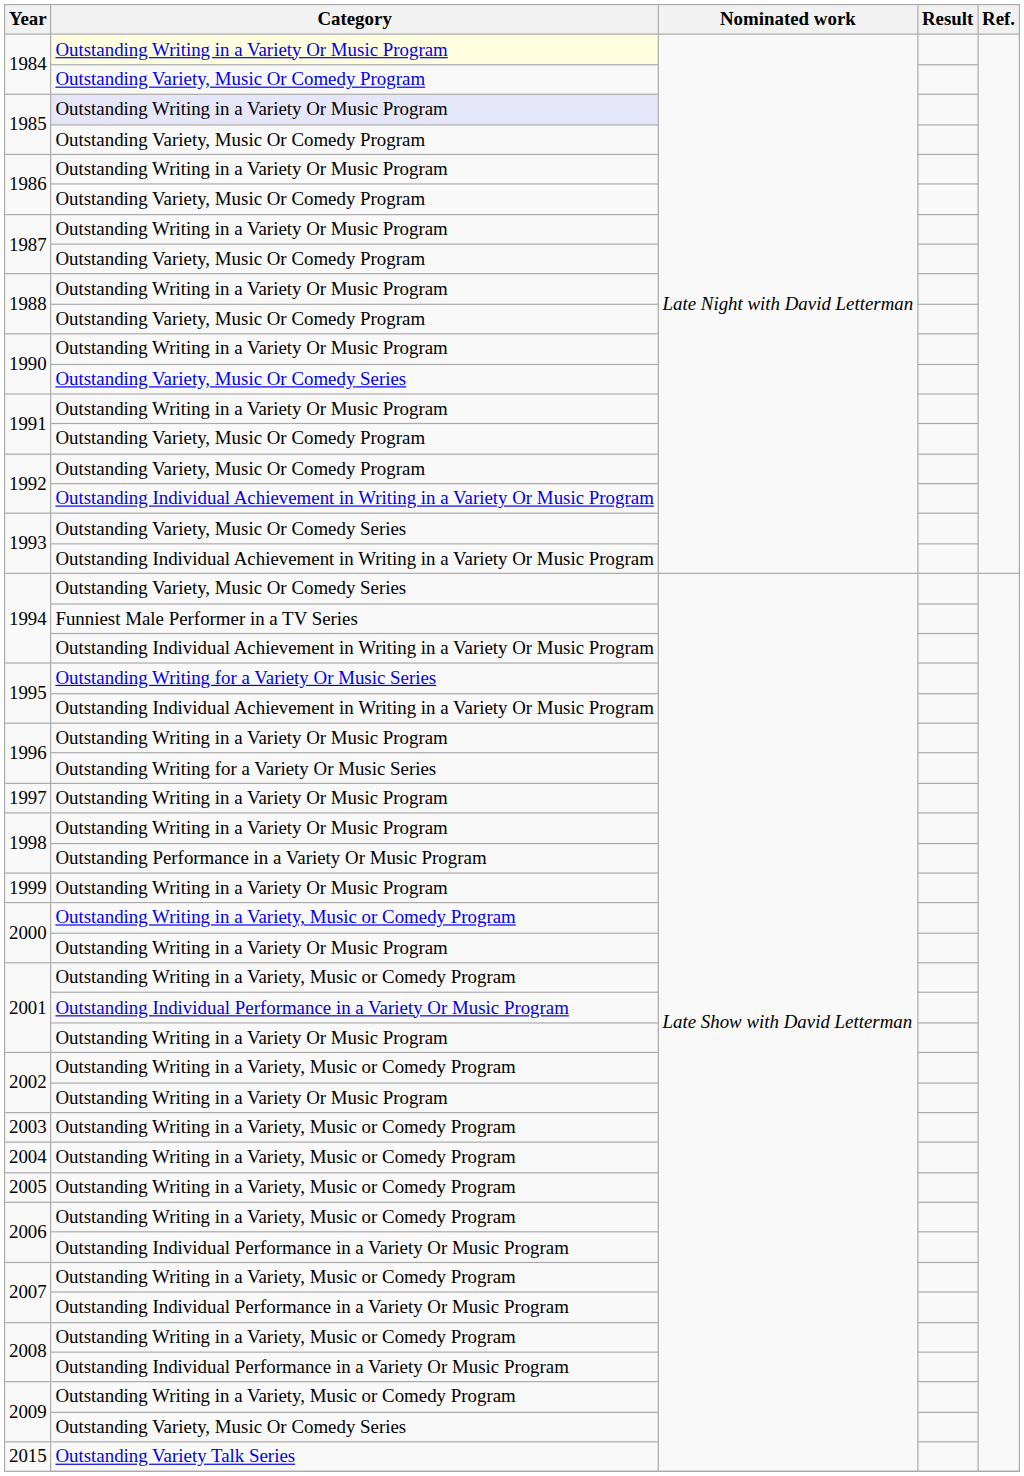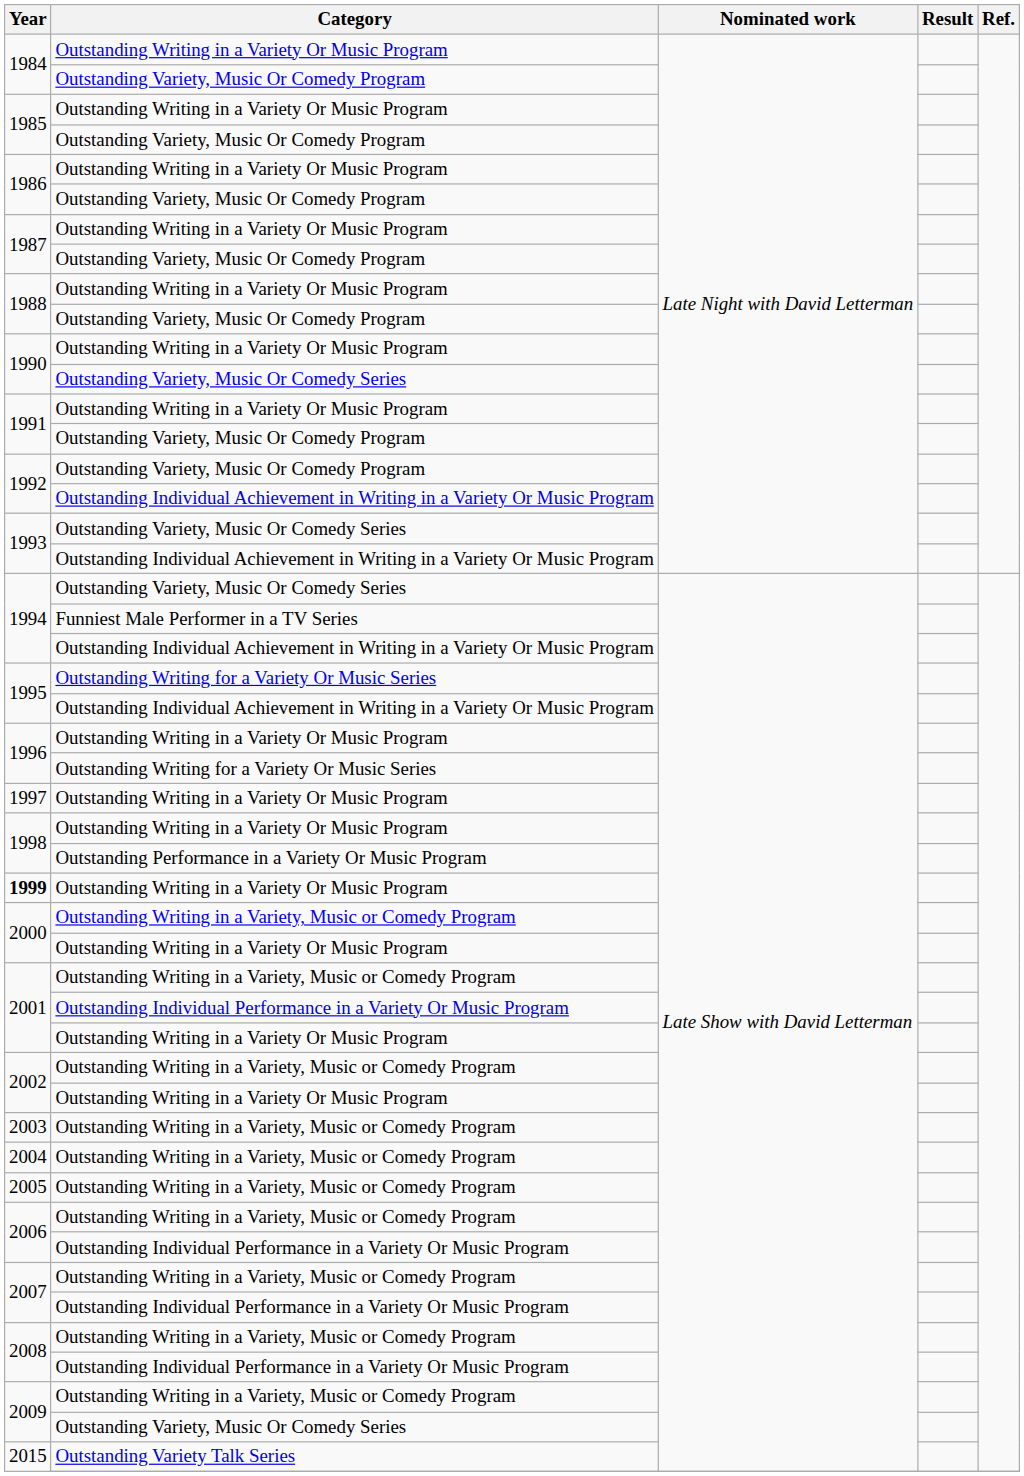(252, 49) lightyellow background -> (252, 49) no background
(252, 109) lavender background -> (252, 109) no background
(28, 887) normal -> (28, 887) bold
